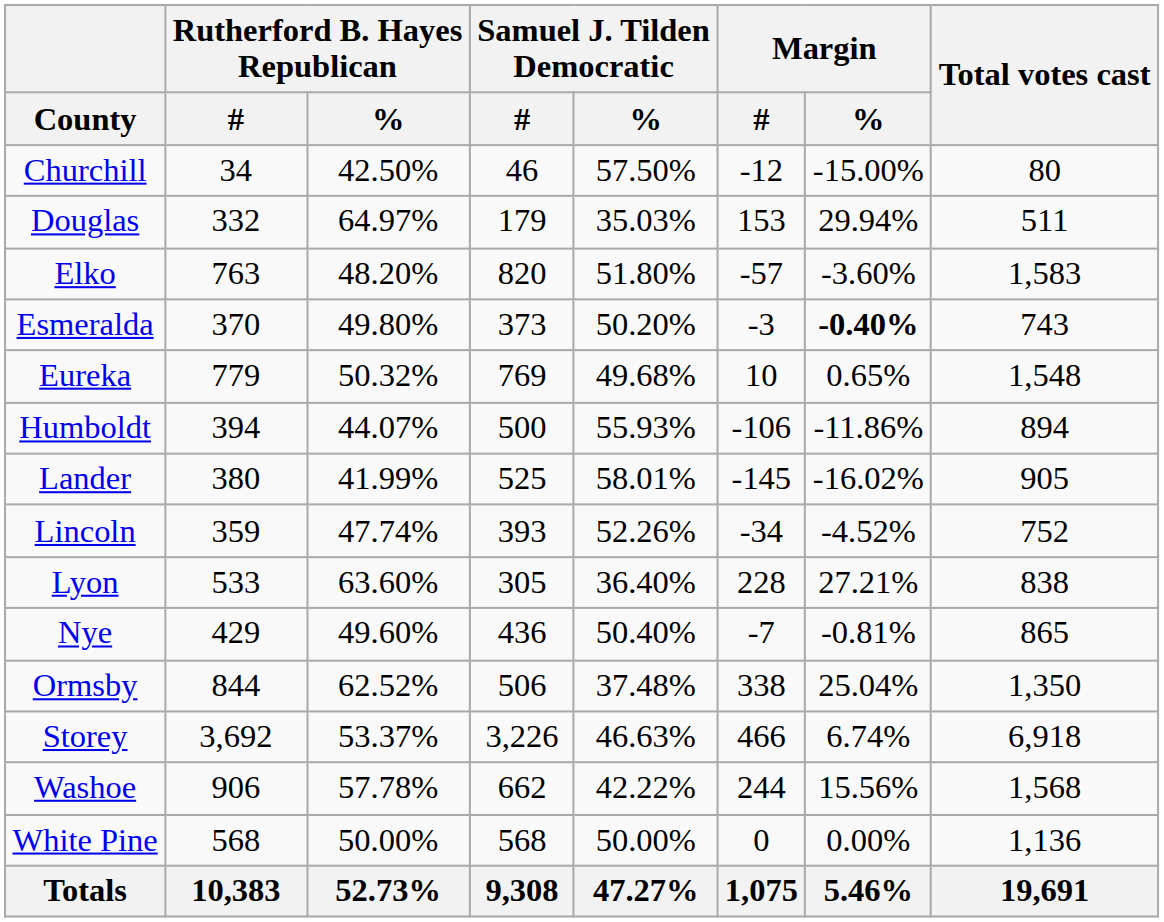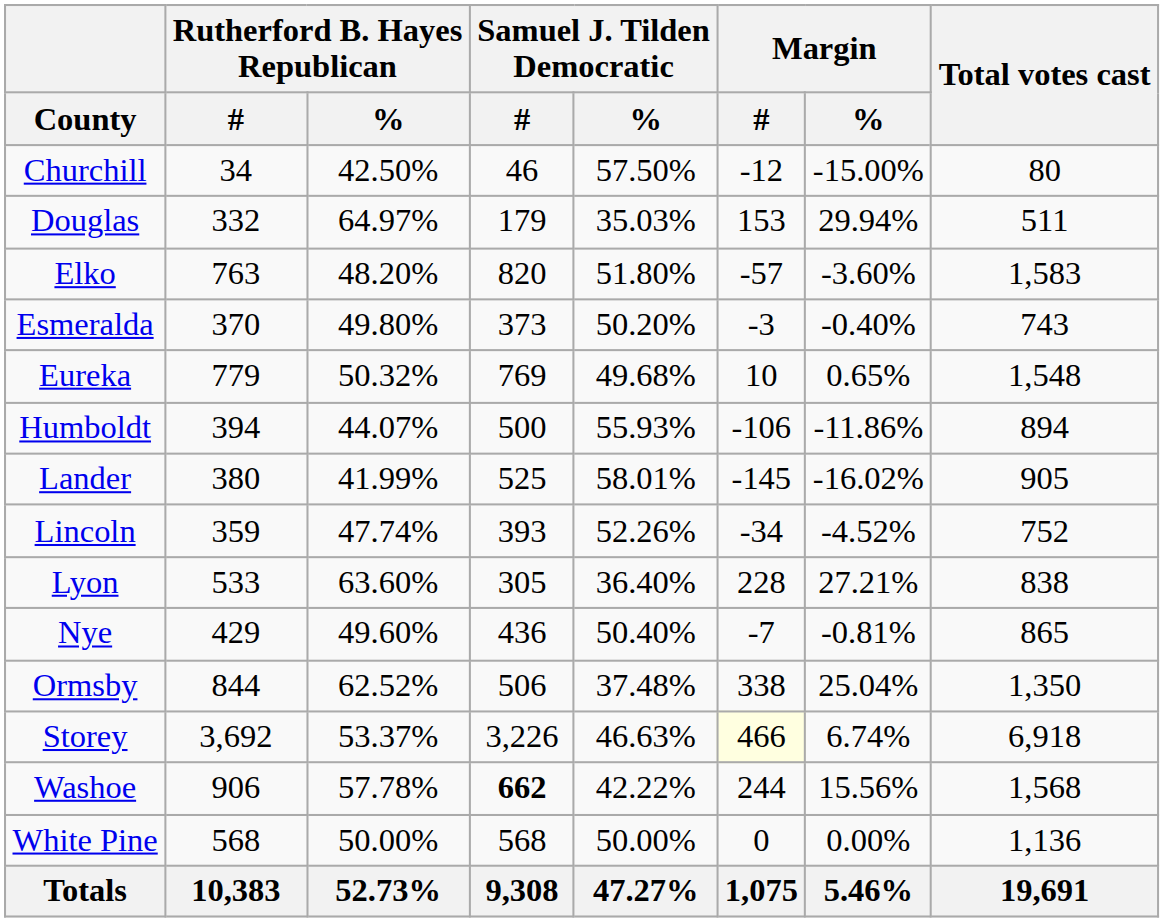(868, 324) bold -> (868, 324) normal
(761, 736) no background -> (761, 736) lightyellow background
(522, 787) normal -> (522, 787) bold
